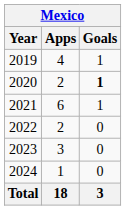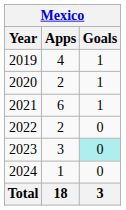(100, 82) bold -> (100, 82) normal
(100, 149) no background -> (100, 149) paleturquoise background
